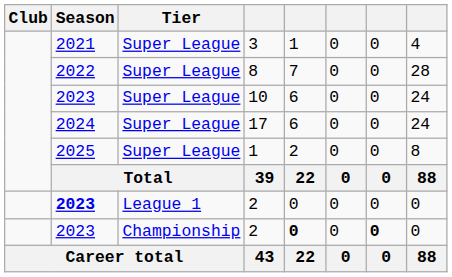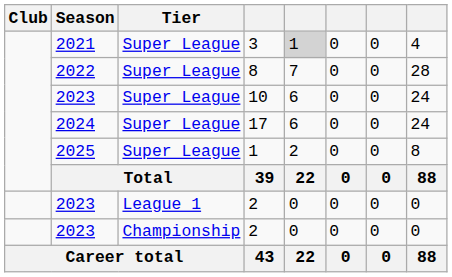(294, 45) no background -> (294, 45) lightgrey background
(75, 205) bold -> (75, 205) normal
(294, 232) bold -> (294, 232) normal
(375, 232) bold -> (375, 232) normal
